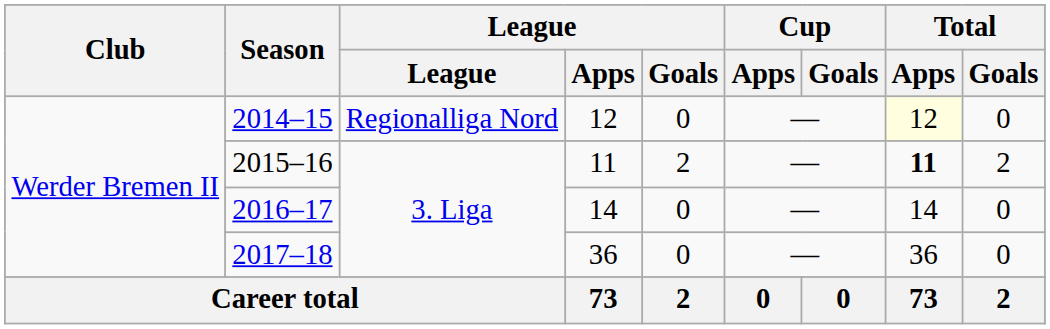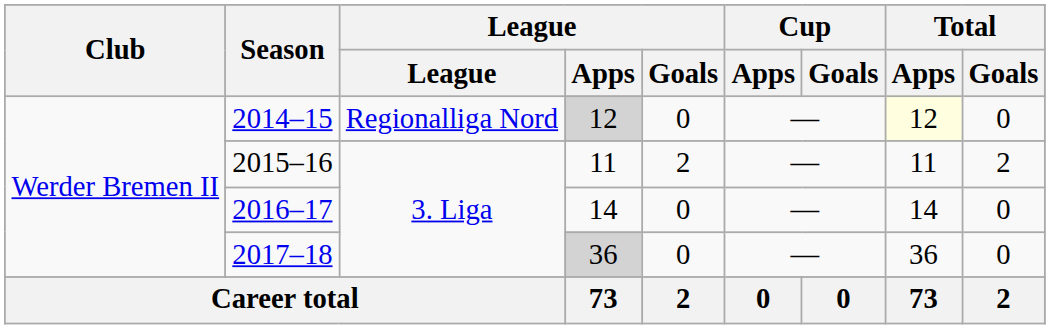(603, 118) no background -> (603, 118) lightgrey background
(923, 163) bold -> (923, 163) normal
(603, 254) no background -> (603, 254) lightgrey background
